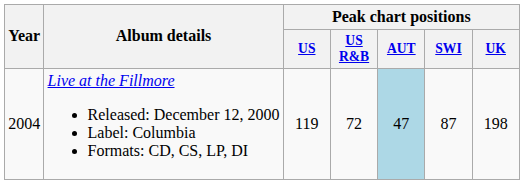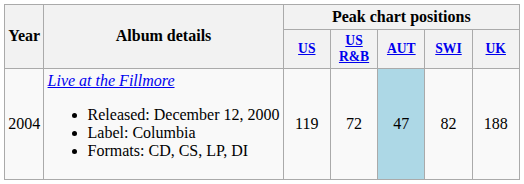(448, 124) 87 -> (448, 124) 82
(496, 124) 198 -> (496, 124) 188
